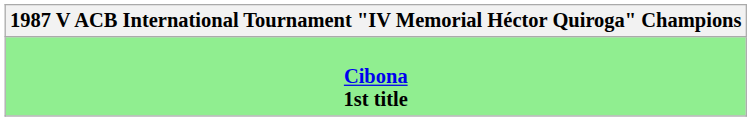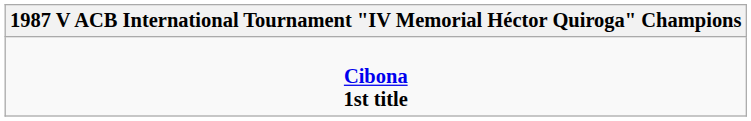(376, 87) lightgreen background -> (376, 87) no background
